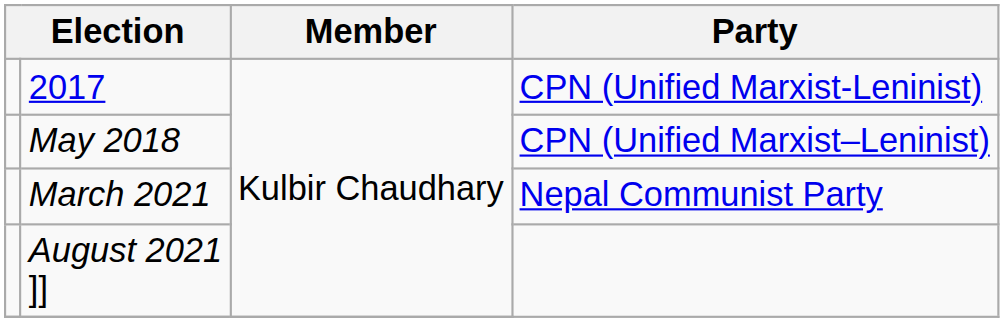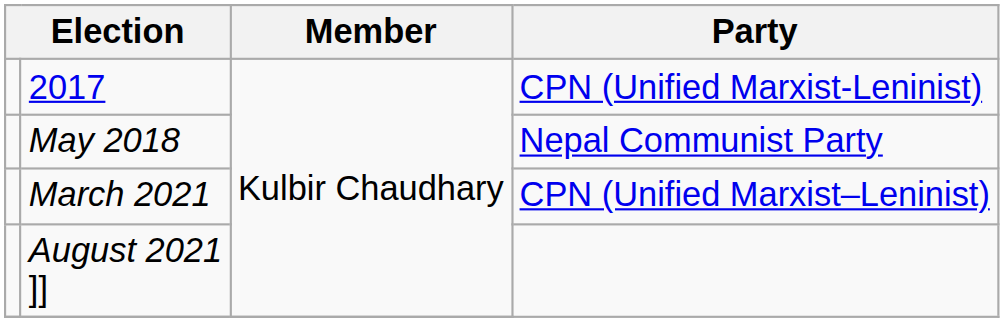(755, 140) CPN (Unified Marxist–Leninist) -> (701, 140) Nepal Communist Party
(701, 195) Nepal Communist Party -> (755, 195) CPN (Unified Marxist–Leninist)
